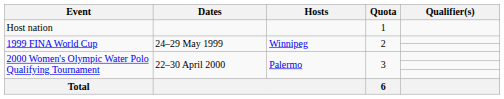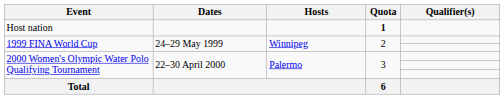(383, 28) normal -> (383, 28) bold
